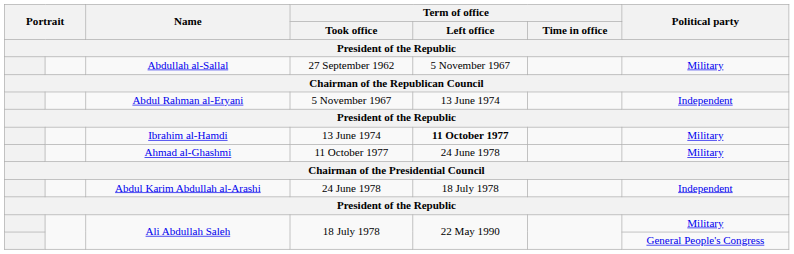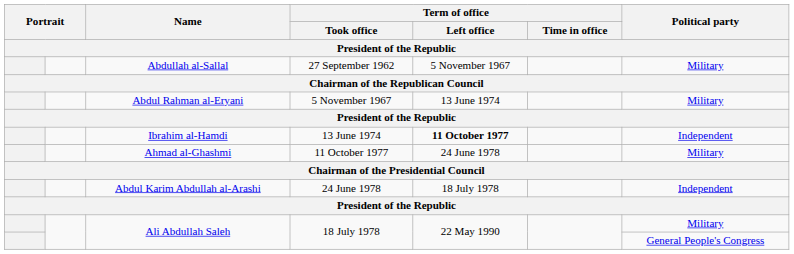(705, 100) Independent -> (705, 100) Military
(705, 135) Military -> (705, 135) Independent
